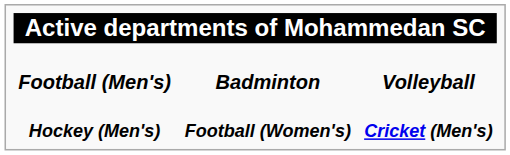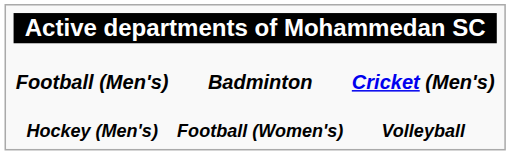(428, 81) Volleyball -> (423, 81) Cricket (Men's)
(428, 130) Cricket (Men's) -> (423, 130) Volleyball
